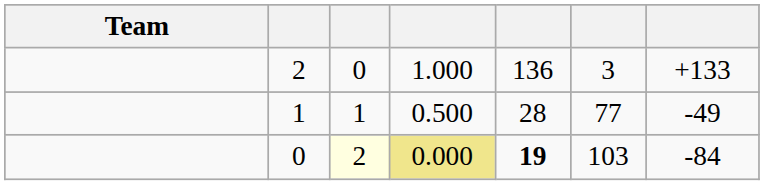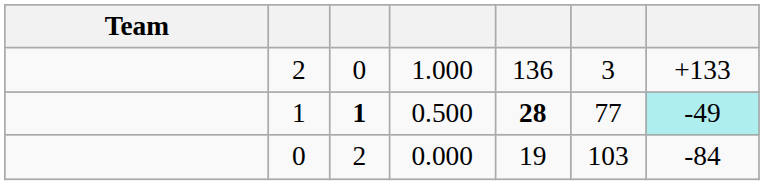(359, 112) normal -> (359, 112) bold
(533, 112) normal -> (533, 112) bold
(702, 112) no background -> (702, 112) paleturquoise background
(359, 156) lightyellow background -> (359, 156) no background
(442, 156) khaki background -> (442, 156) no background
(533, 156) bold -> (533, 156) normal
